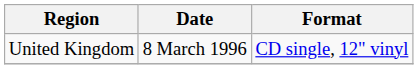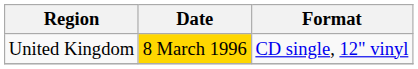(195, 48) no background -> (195, 48) gold background
